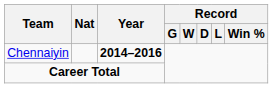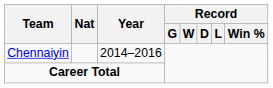(131, 53) bold -> (131, 53) normal
